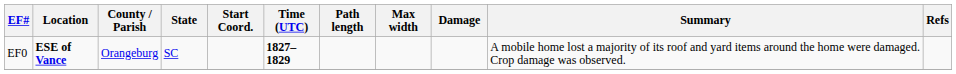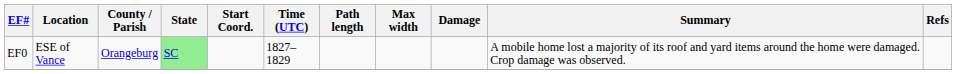(53, 53) bold -> (53, 53) normal
(171, 53) no background -> (171, 53) lightgreen background
(281, 53) bold -> (281, 53) normal
